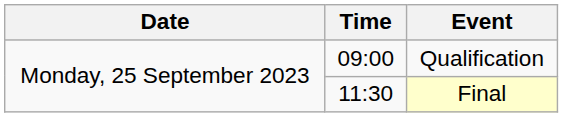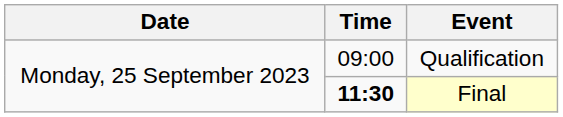(366, 93) normal -> (366, 93) bold
